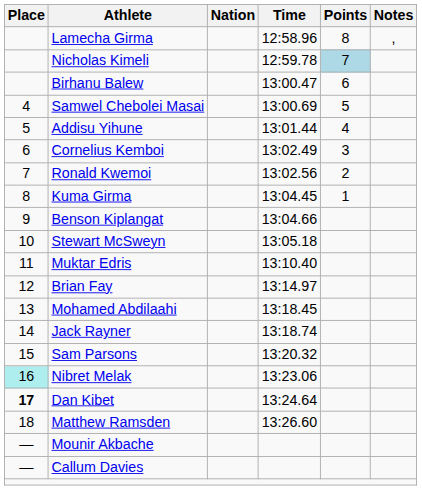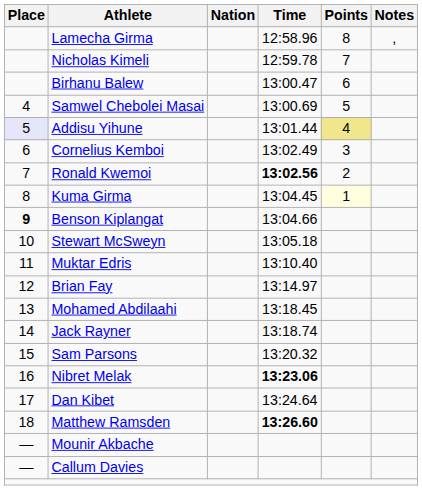(345, 60) lightblue background -> (346, 60) no background
(26, 128) no background -> (26, 128) lavender background
(345, 128) no background -> (346, 128) khaki background
(289, 173) normal -> (290, 173) bold
(345, 196) no background -> (346, 196) lightyellow background
(26, 219) normal -> (26, 219) bold
(26, 377) paleturquoise background -> (26, 377) no background
(289, 377) normal -> (290, 377) bold
(26, 399) bold -> (26, 399) normal
(289, 422) normal -> (290, 422) bold
